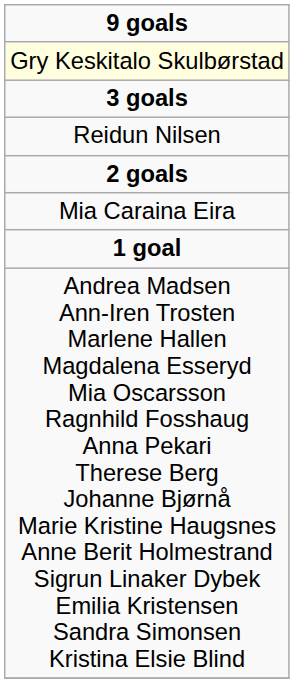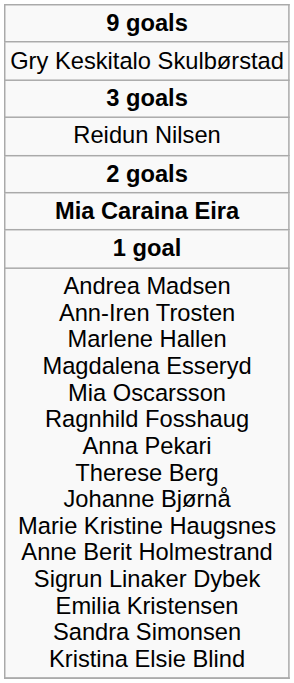(147, 60) lightyellow background -> (147, 60) no background
(147, 211) normal -> (147, 211) bold
